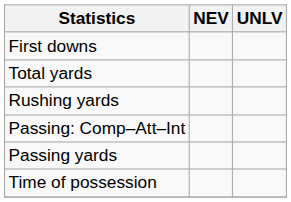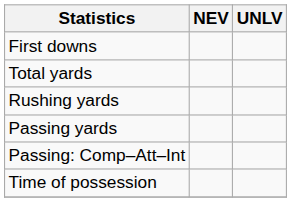rows swapped: (63, 155) <-> (97, 128)
